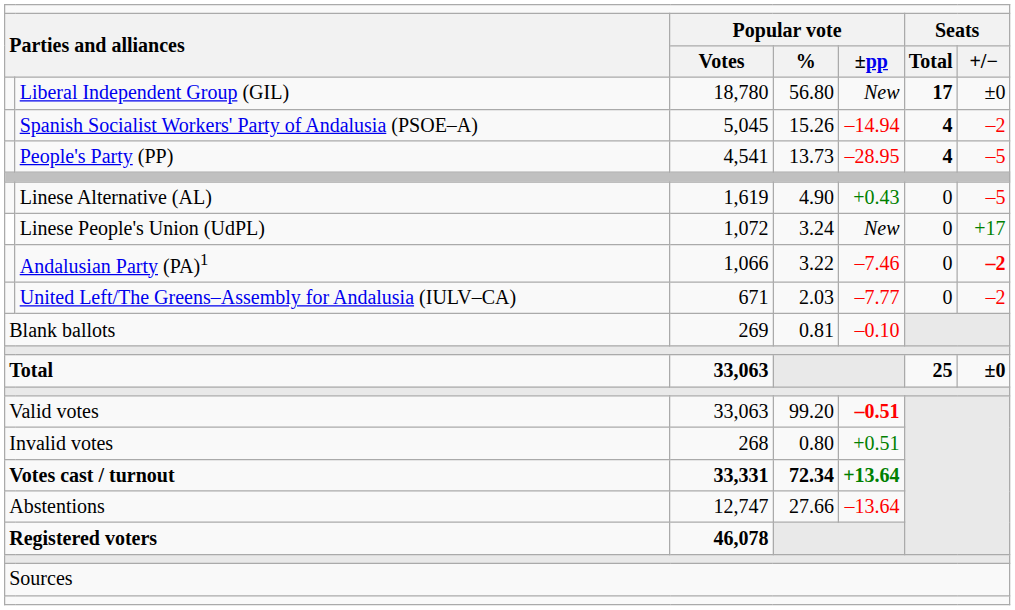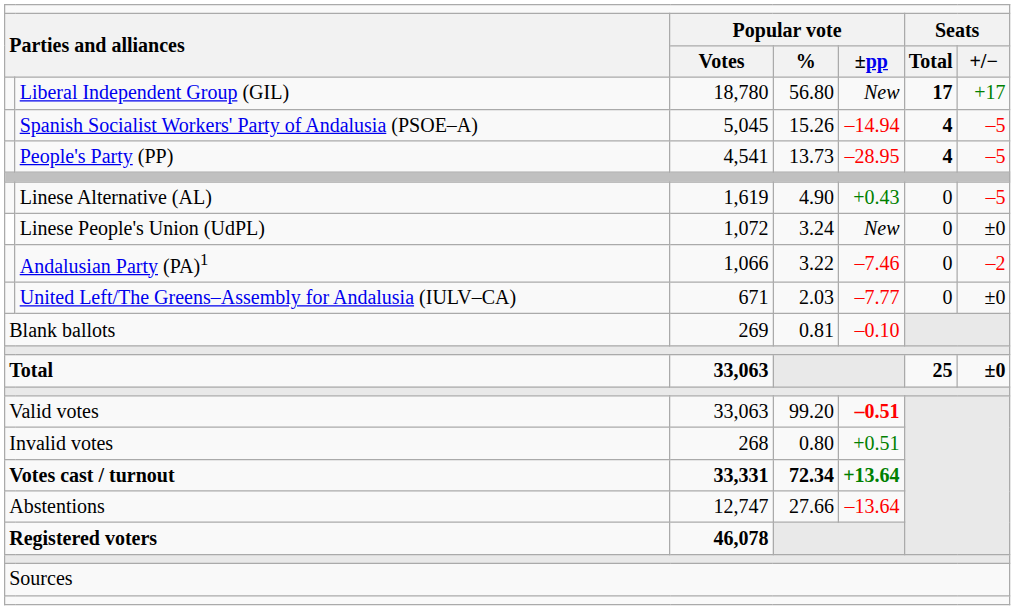(995, 93) ±0 -> (990, 93) +17
(995, 124) –2 -> (995, 124) –5
(990, 229) +17 -> (995, 229) ±0
(995, 263) bold -> (995, 263) normal
(995, 297) –2 -> (995, 297) ±0
